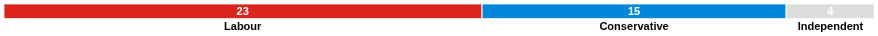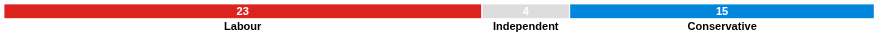columns swapped: (830, 11) <-> (634, 11)
